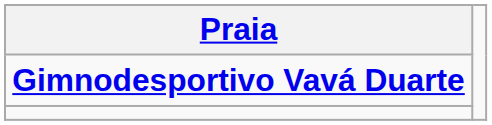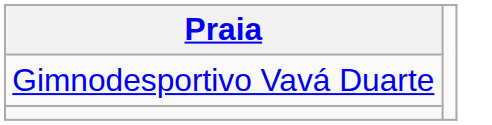(239, 79) bold -> (223, 79) normal
